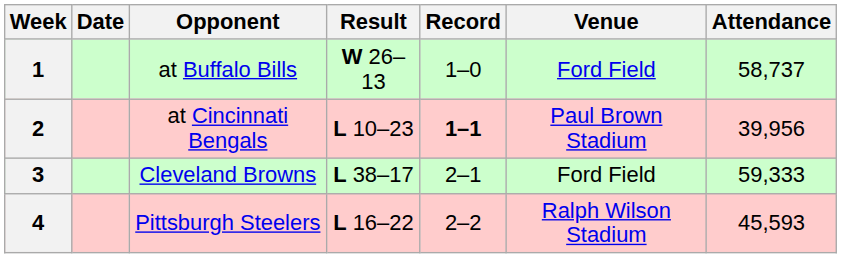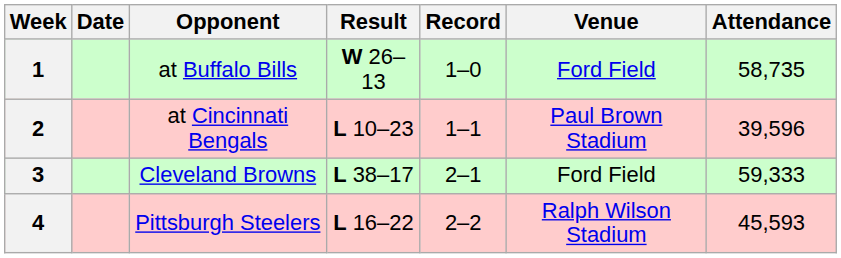(772, 68) 58,737 -> (772, 68) 58,735
(463, 128) bold -> (463, 128) normal
(772, 128) 39,956 -> (772, 128) 39,596
